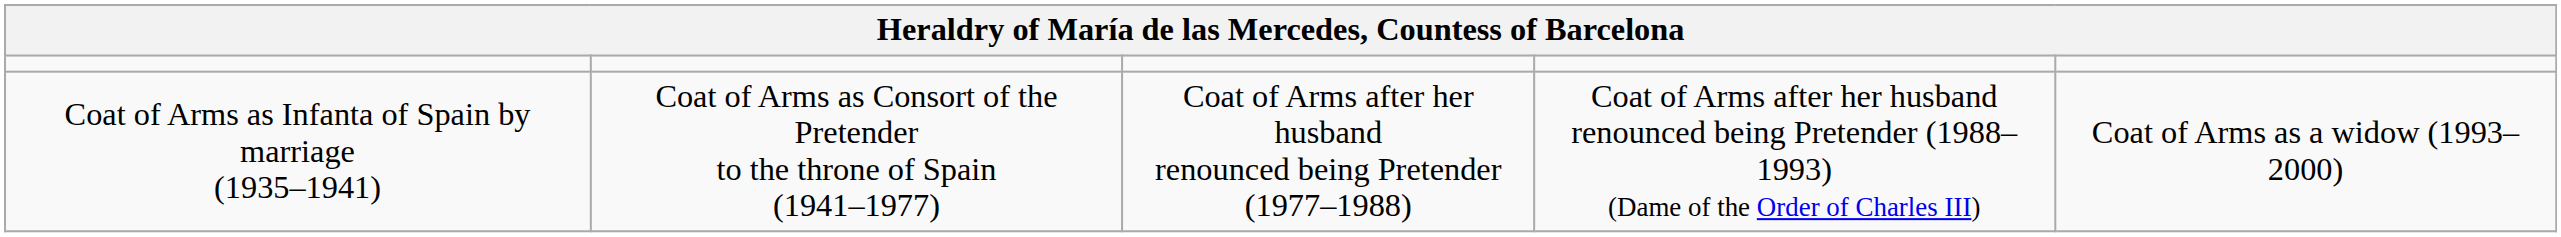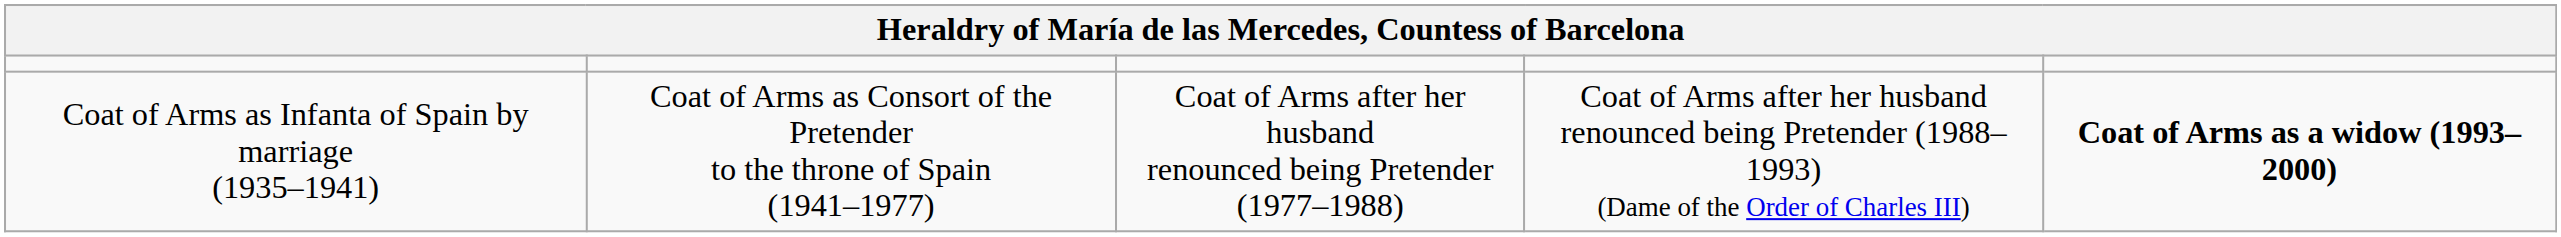(2306, 150) normal -> (2299, 150) bold
